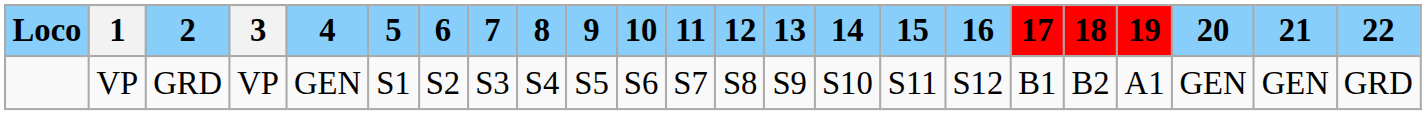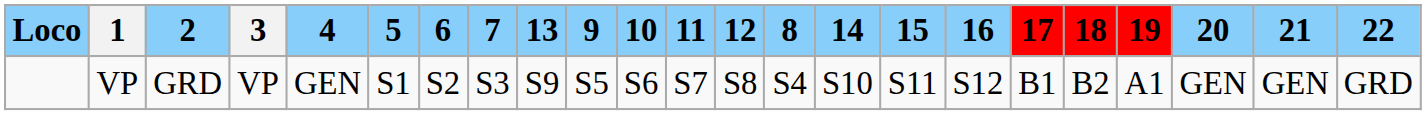columns swapped: (542, 30) <-> (790, 30)
